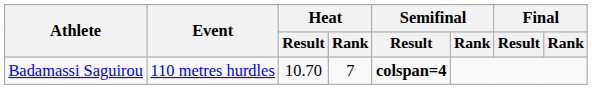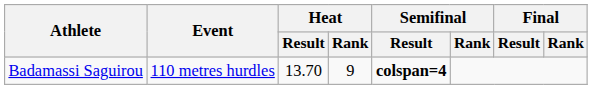(304, 71) 10.70 -> (304, 71) 13.70
(350, 71) 7 -> (350, 71) 9
